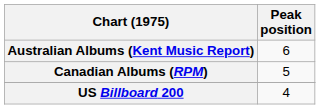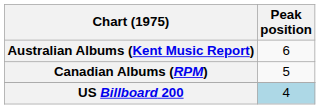(286, 93) no background -> (286, 93) lightblue background
